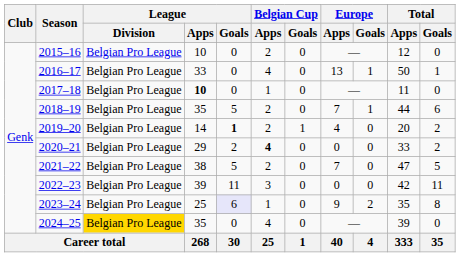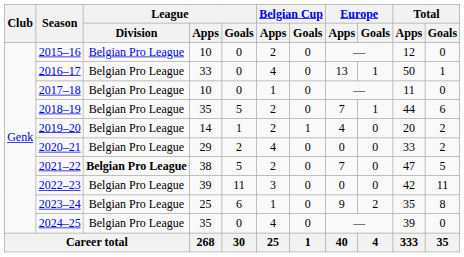(200, 90) bold -> (206, 90) normal
(234, 128) bold -> (239, 128) normal
(268, 147) bold -> (273, 147) normal
(134, 166) normal -> (136, 166) bold
(234, 204) lavender background -> (239, 204) no background
(134, 223) gold background -> (136, 223) no background
